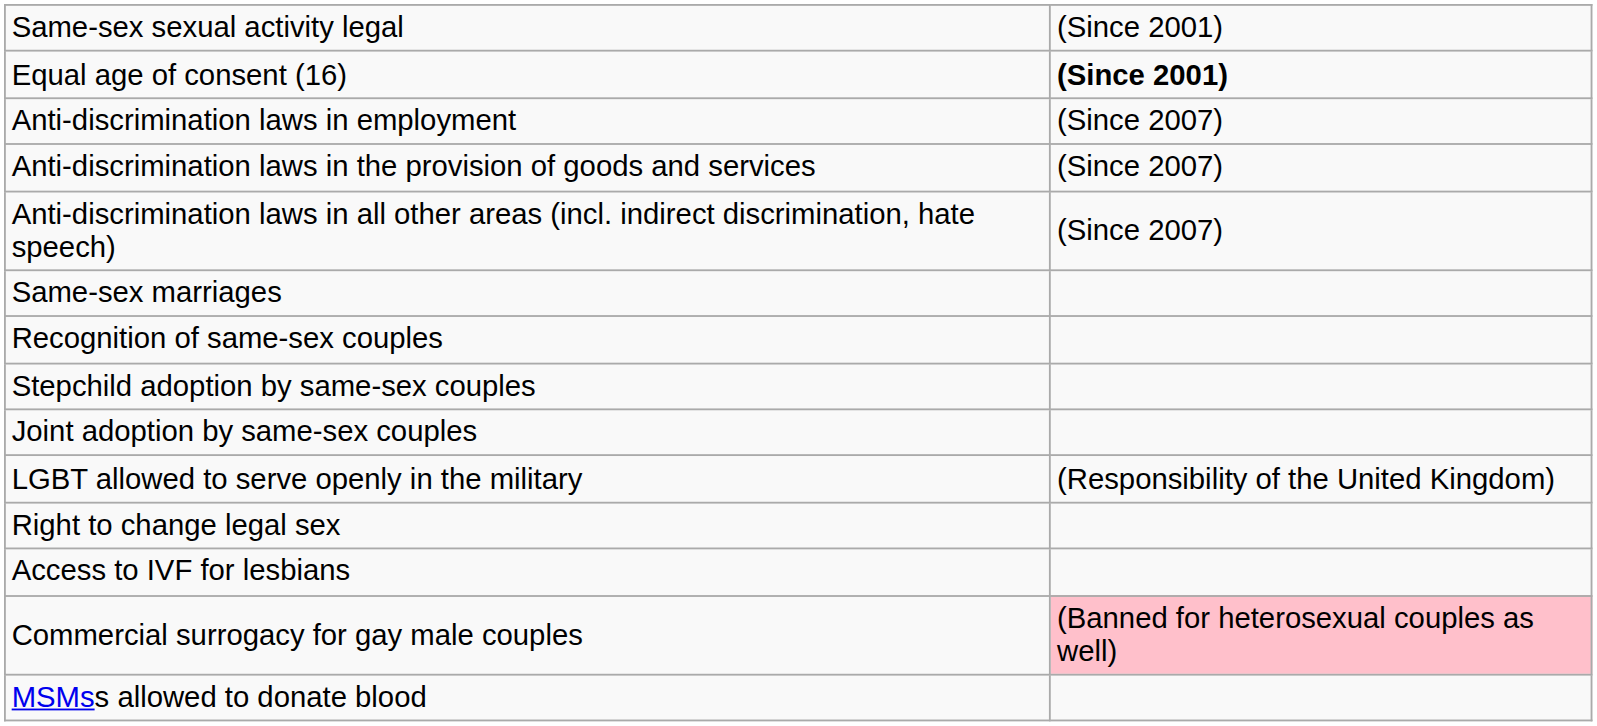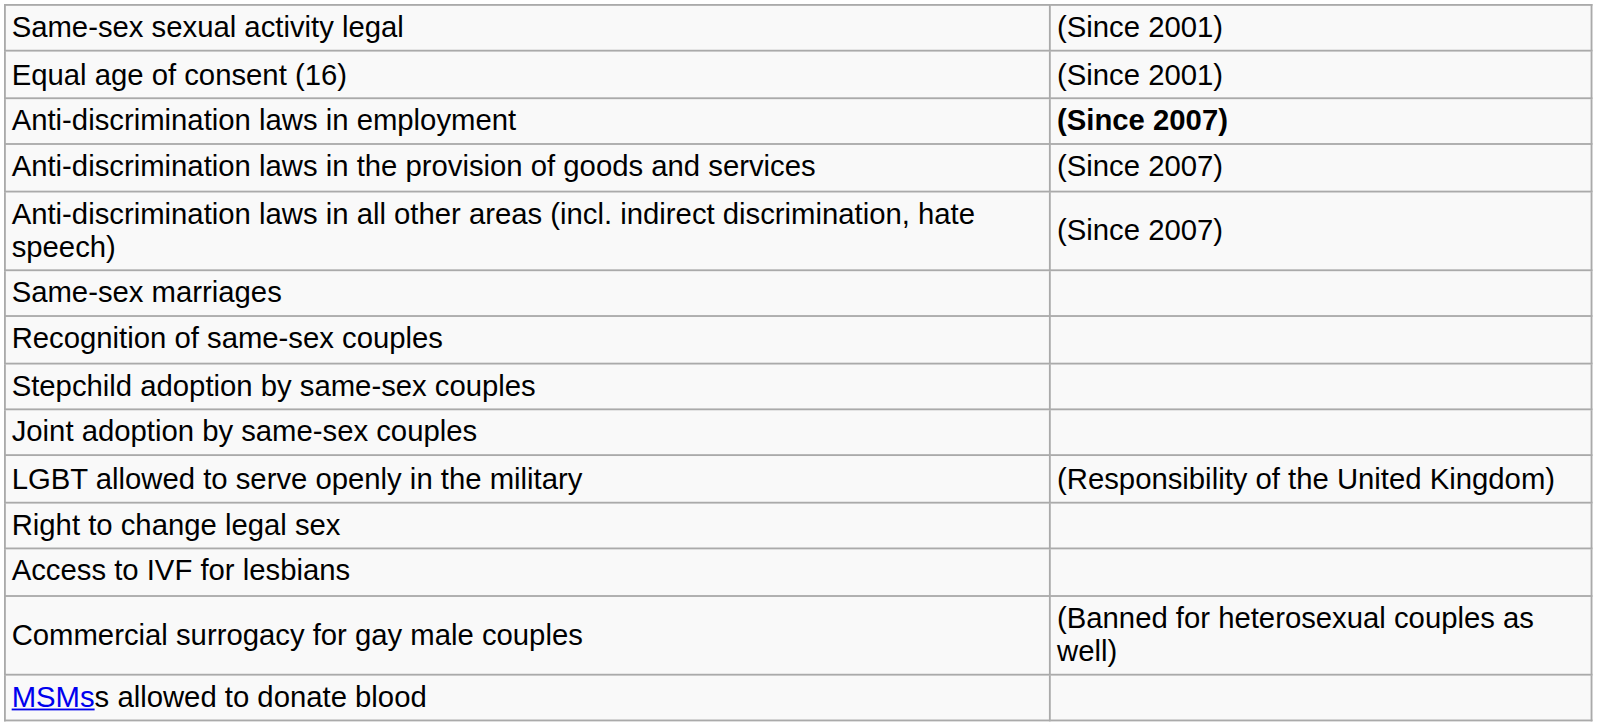(1142, 74) bold -> (1140, 74) normal
(1140, 120) normal -> (1142, 120) bold
(1295, 634) pink background -> (1295, 634) no background
